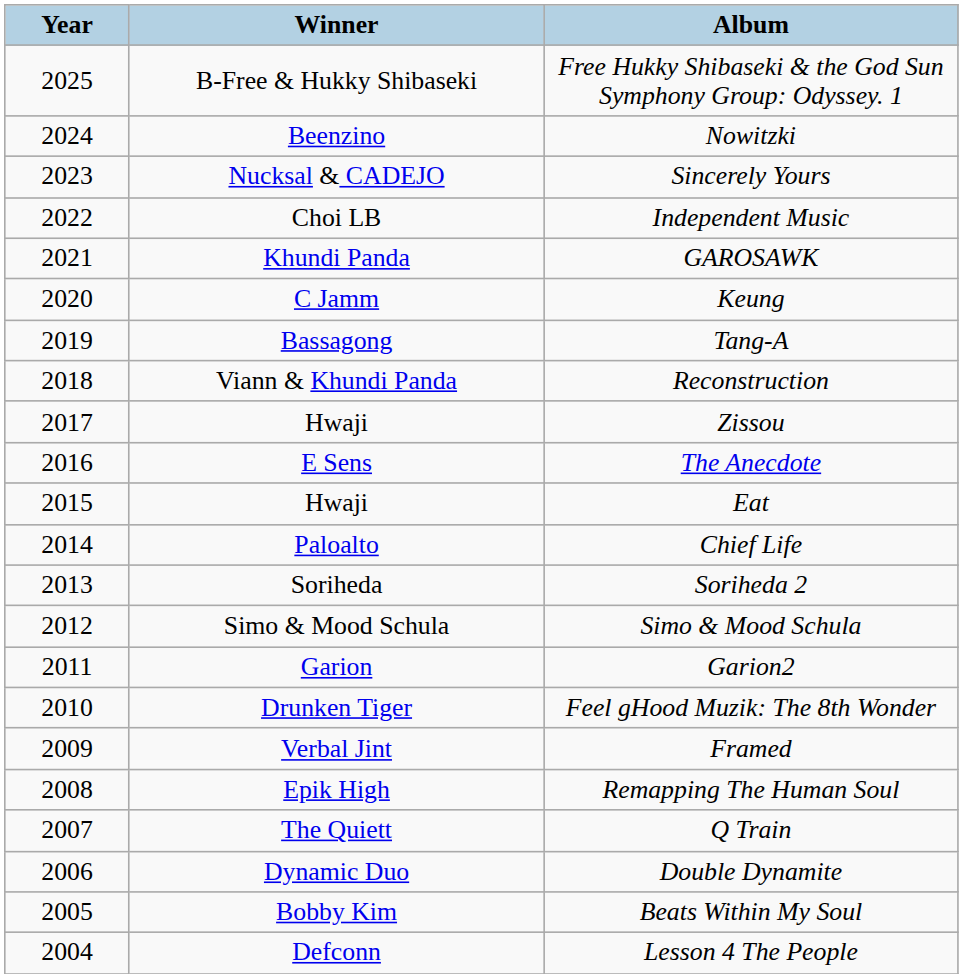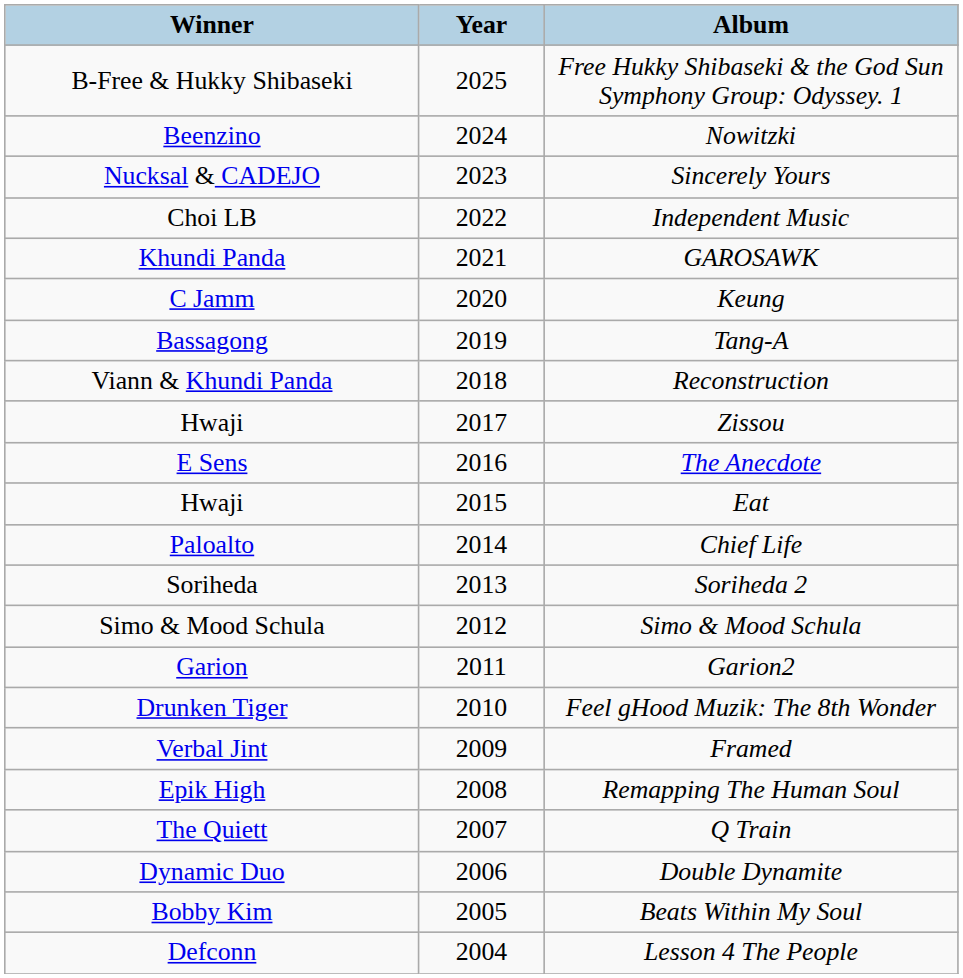columns swapped: (67, 24) <-> (337, 24)
